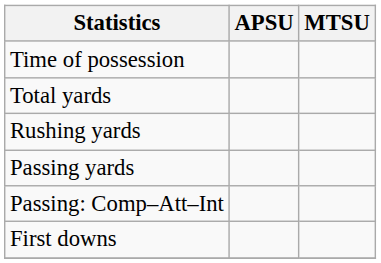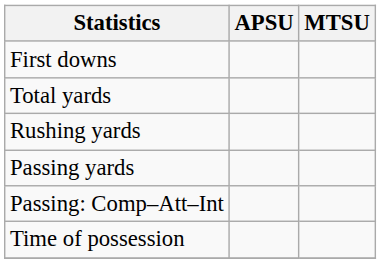rows swapped: (63, 239) <-> (97, 59)
